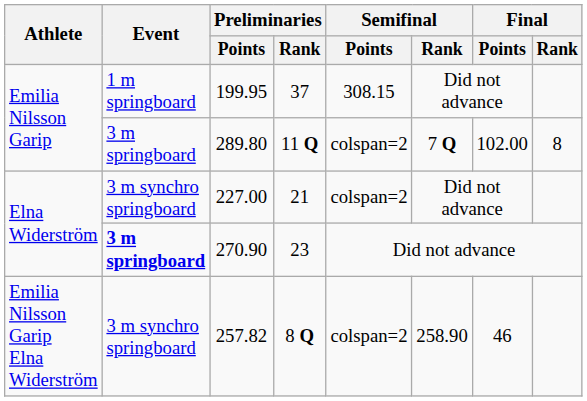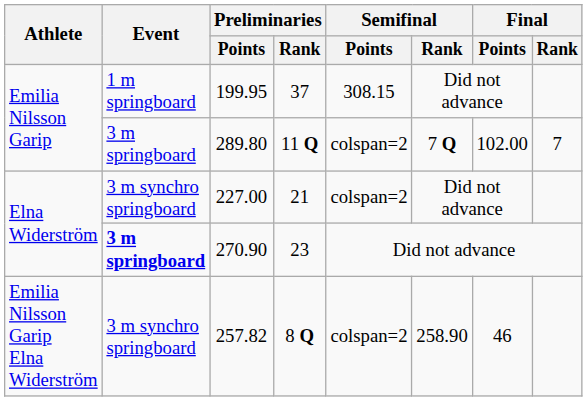(557, 144) 8 -> (557, 144) 7
